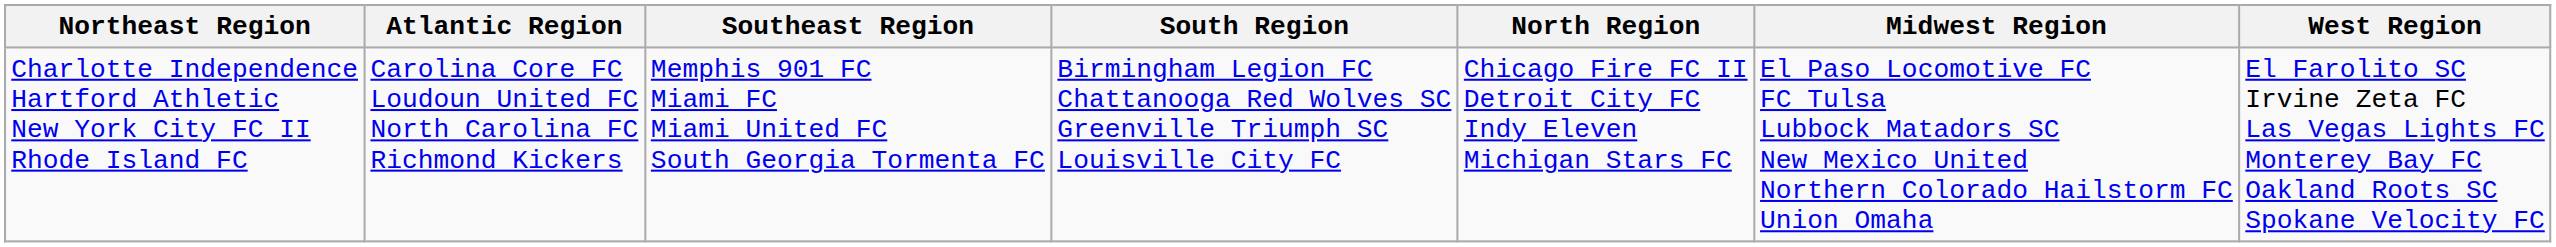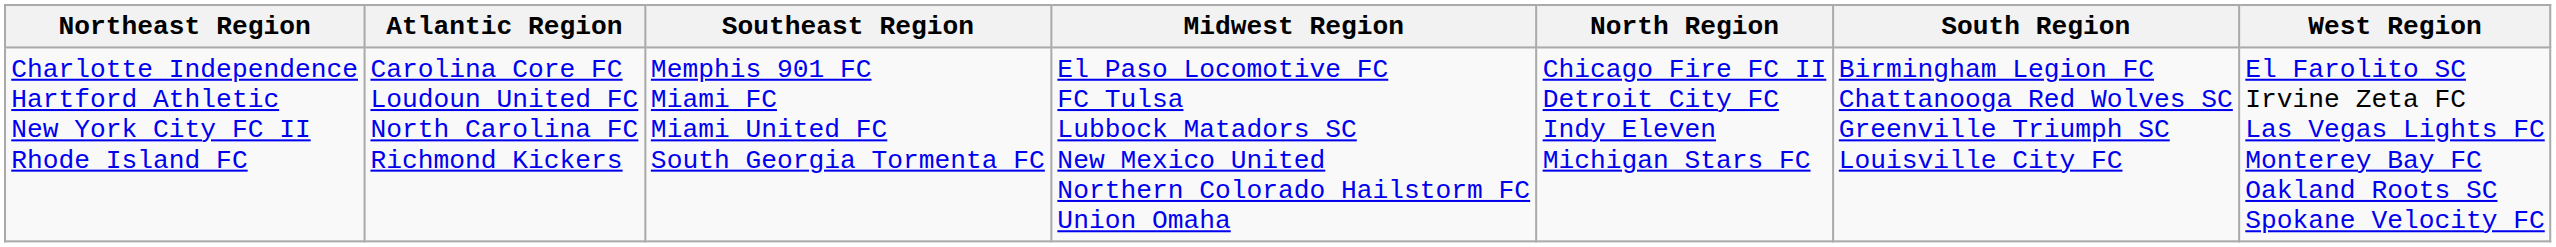columns swapped: (1254, 26) <-> (1996, 26)
